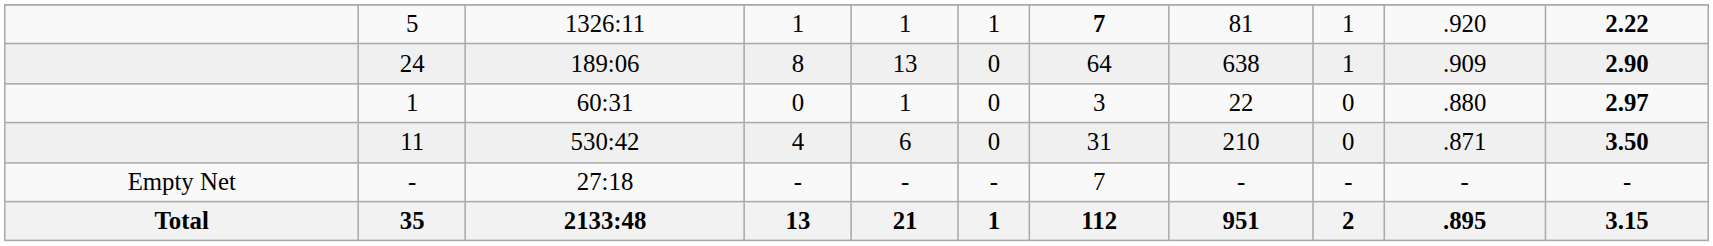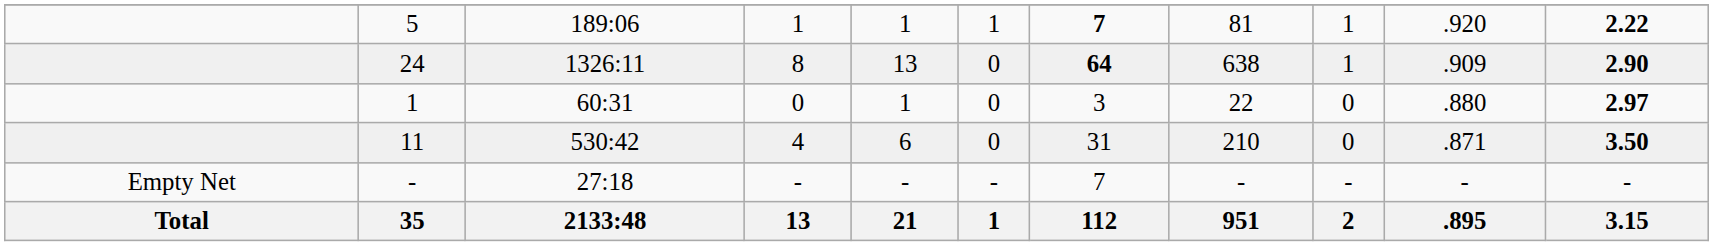(605, 24) 1326:11 -> (605, 24) 189:06
(605, 63) 189:06 -> (605, 63) 1326:11
(1099, 63) normal -> (1099, 63) bold
